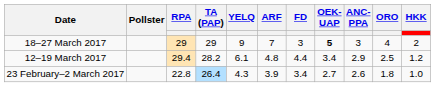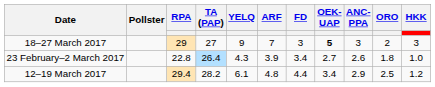(211, 43) 29 -> (211, 43) 27
(387, 43) 4 -> (387, 43) 2
(416, 43) 2 -> (416, 43) 3
rows swapped: (65, 58) <-> (65, 74)
